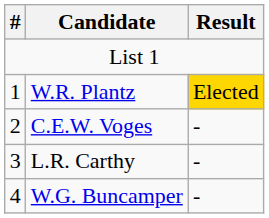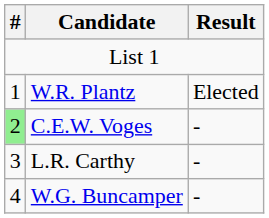(226, 91) gold background -> (226, 91) no background
(15, 126) no background -> (15, 126) lightgreen background
